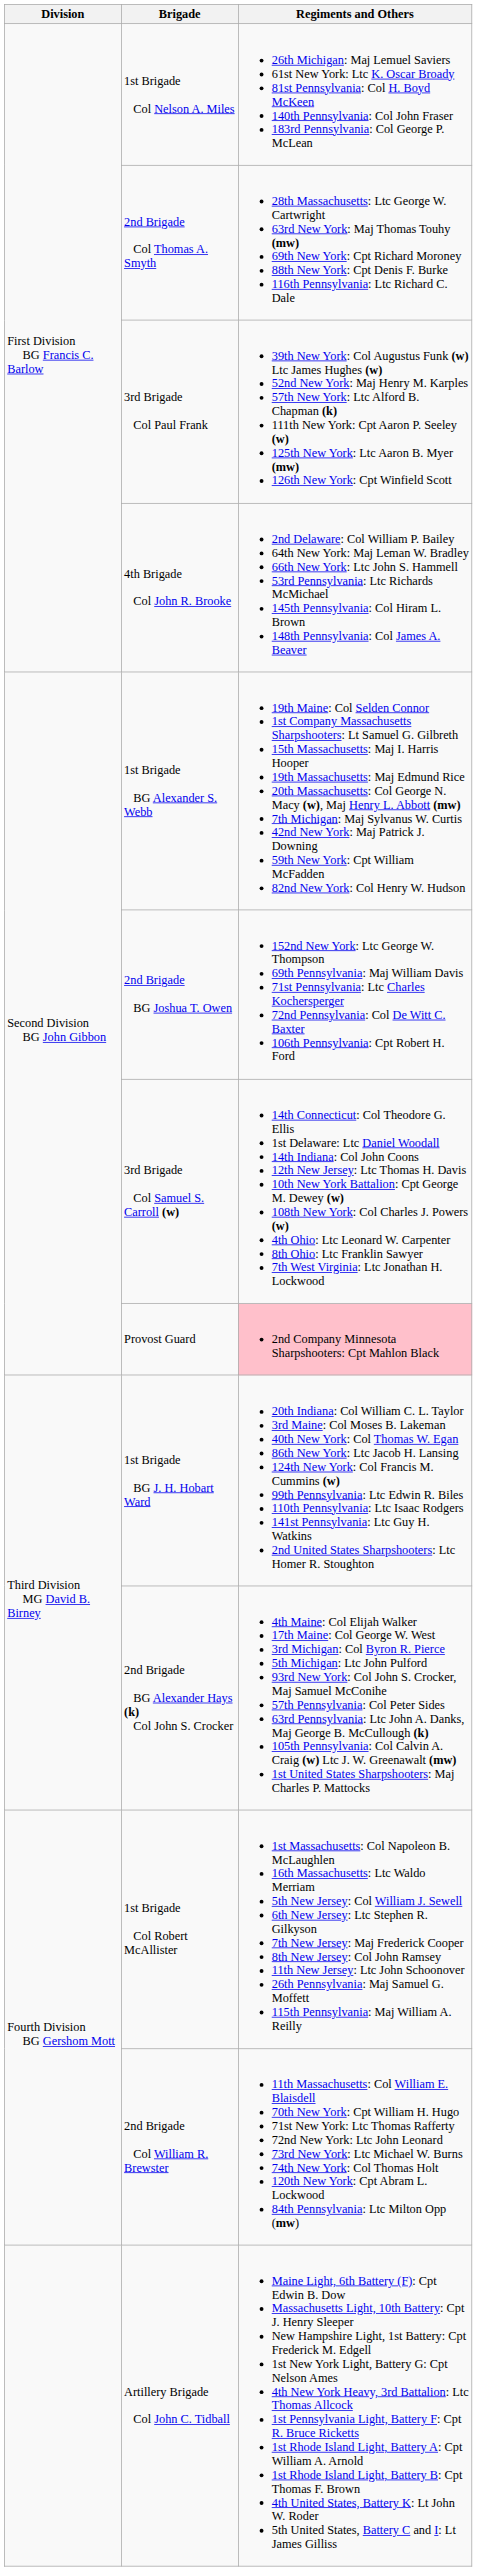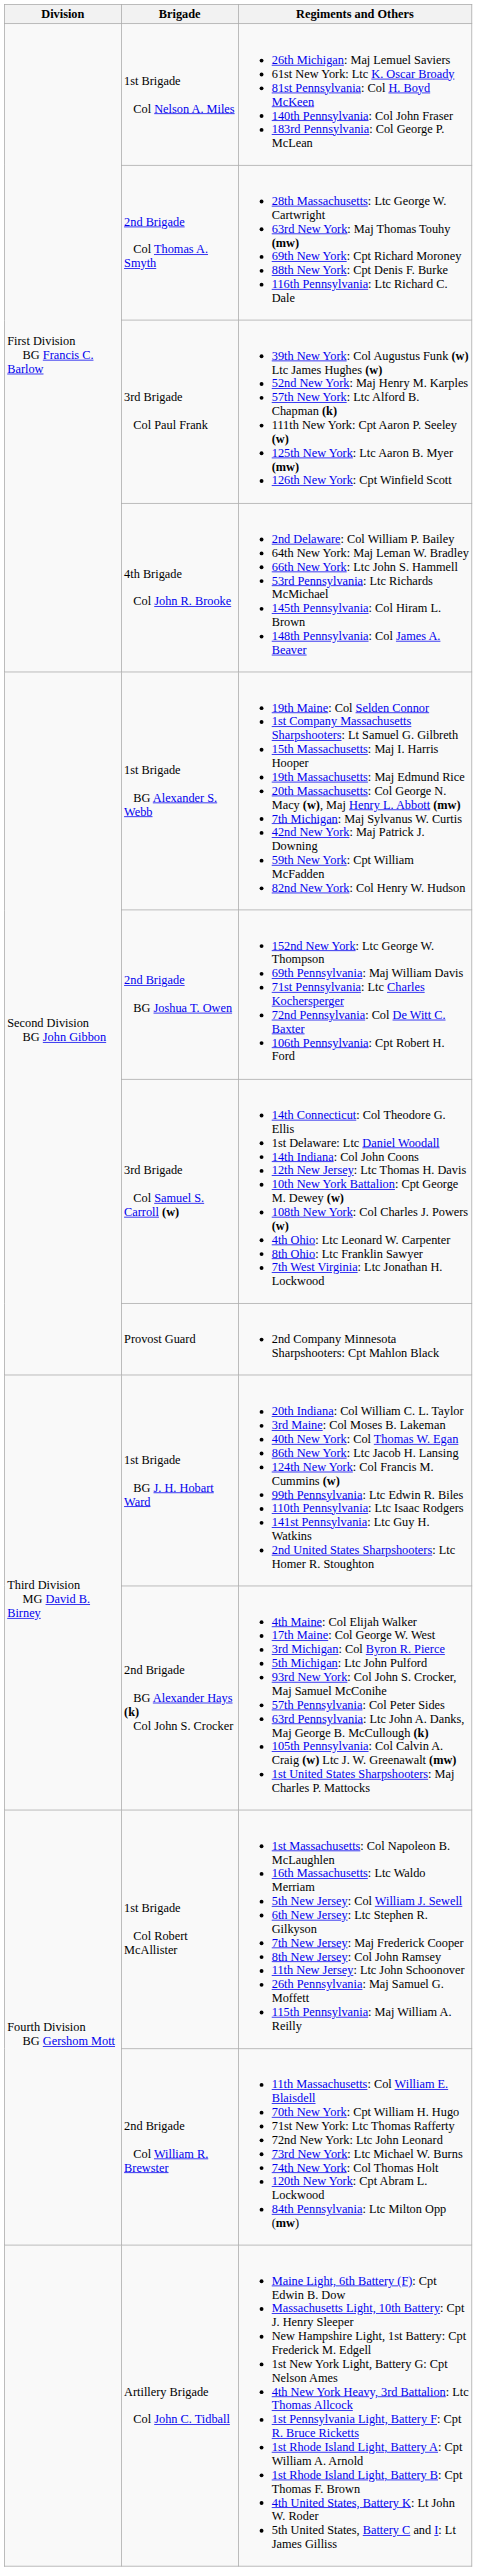(355, 1346) pink background -> (355, 1346) no background
